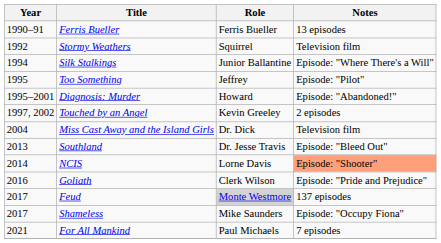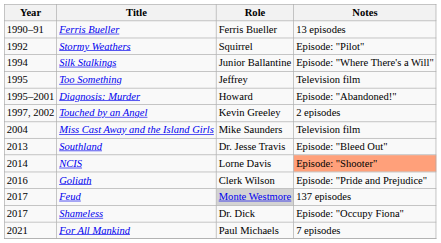(328, 46) Television film -> (330, 46) Episode: "Pilot"
(330, 79) Episode: "Pilot" -> (328, 79) Television film
(237, 130) Dr. Dick -> (251, 130) Mike Saunders
(251, 213) Mike Saunders -> (237, 213) Dr. Dick
